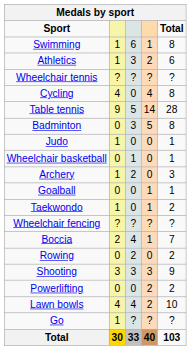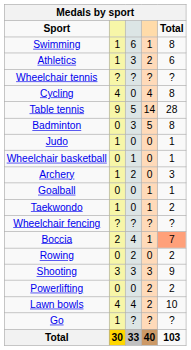(172, 239) no background -> (172, 239) lightsalmon background
